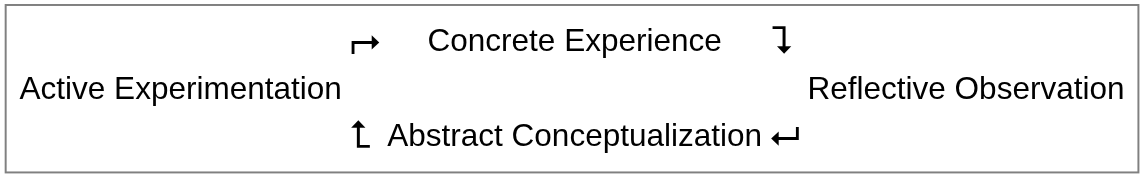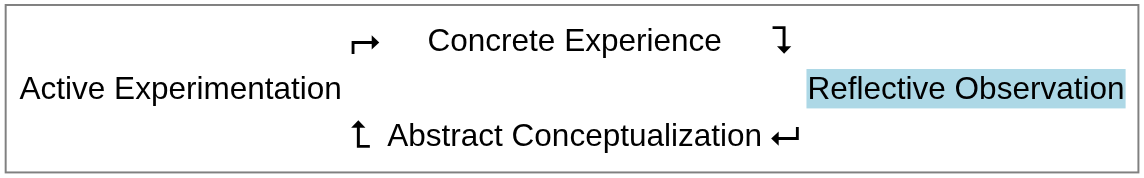(966, 88) no background -> (966, 88) lightblue background
